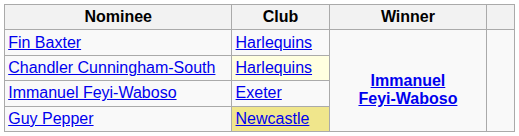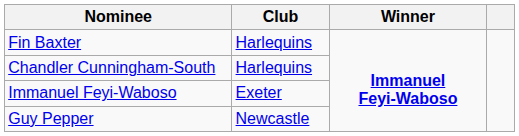(274, 67) lightyellow background -> (274, 67) no background
(272, 118) khaki background -> (272, 118) no background
